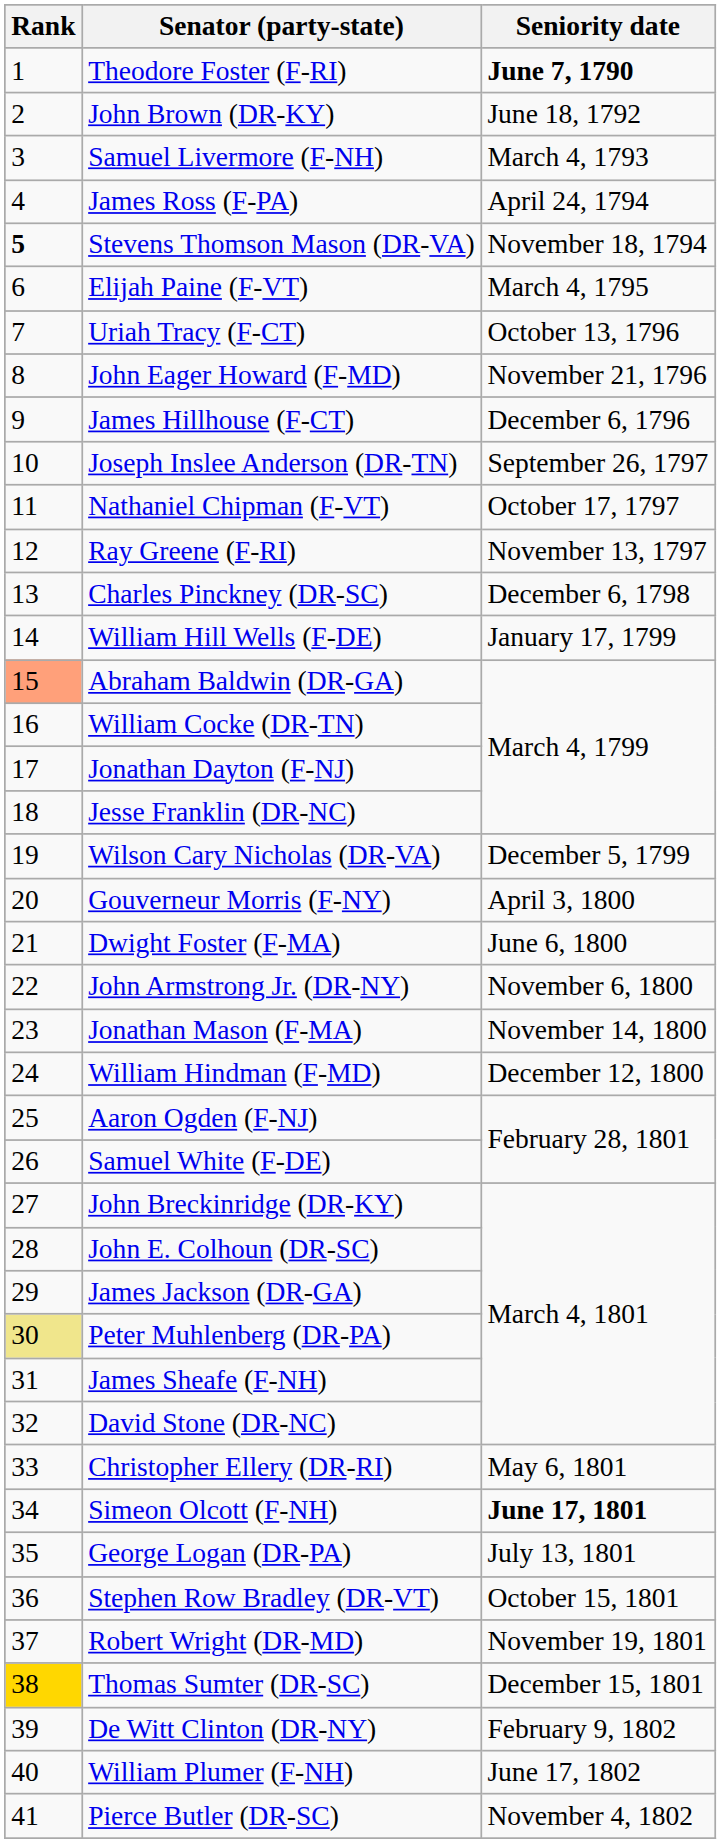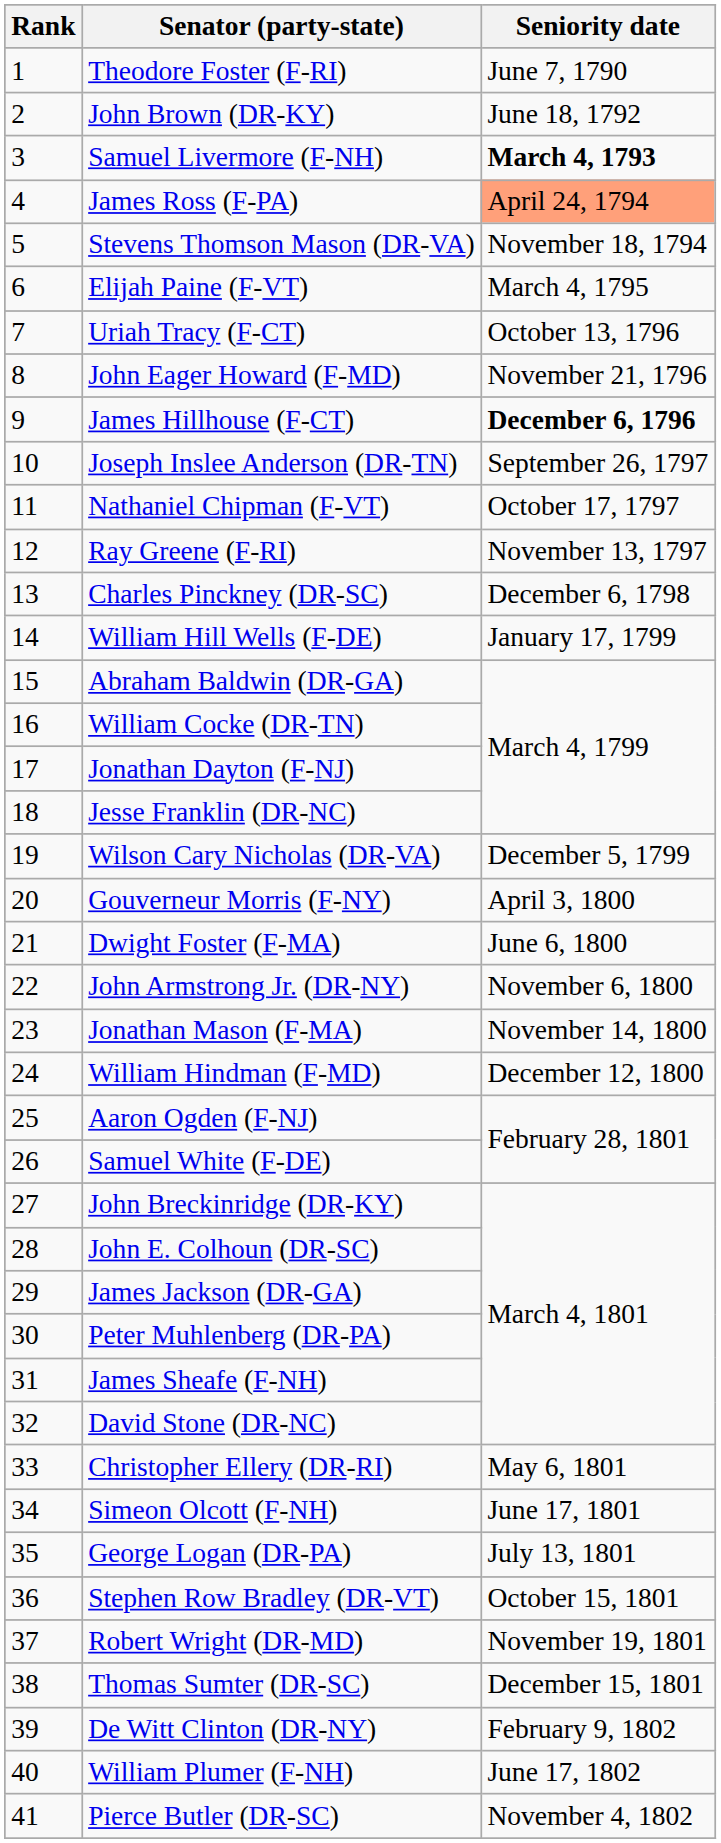(560, 69) bold -> (557, 69) normal
(568, 157) normal -> (572, 157) bold
(568, 200) no background -> (568, 200) lightsalmon background
(18, 244) bold -> (18, 244) normal
(589, 419) normal -> (591, 419) bold
(25, 680) lightsalmon background -> (25, 680) no background
(25, 1335) khaki background -> (25, 1335) no background
(567, 1510) bold -> (564, 1510) normal
(25, 1684) gold background -> (25, 1684) no background
